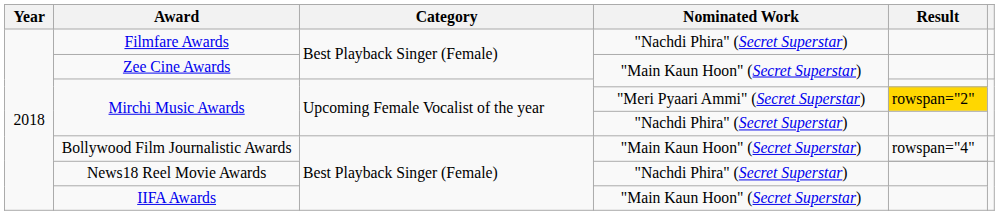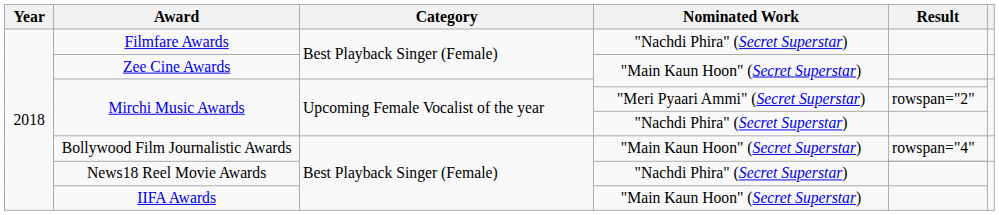(933, 98) gold background -> (933, 98) no background
